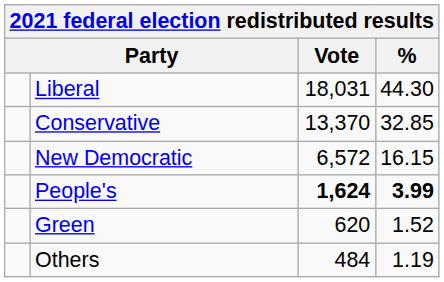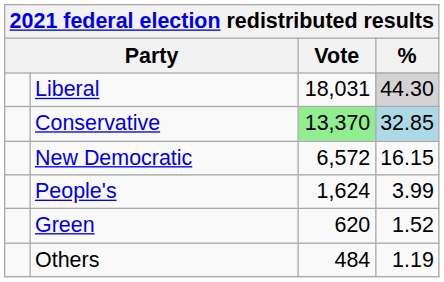(407, 89) no background -> (407, 89) lightgrey background
(337, 123) no background -> (337, 123) lightgreen background
(407, 123) no background -> (407, 123) lightblue background
(343, 191) bold -> (343, 191) normal
(413, 191) bold -> (413, 191) normal
